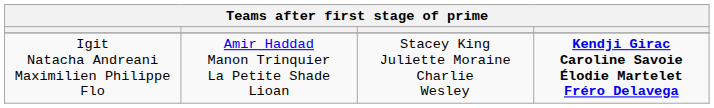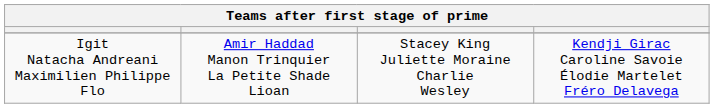(621, 68) bold -> (621, 68) normal
